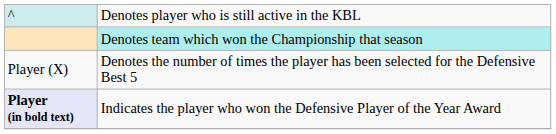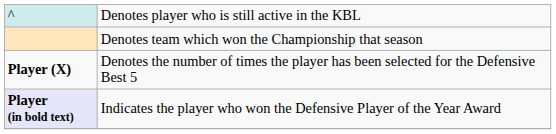(262, 38) paleturquoise background -> (262, 38) no background
(38, 69) normal -> (39, 69) bold
